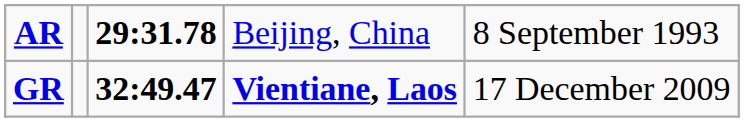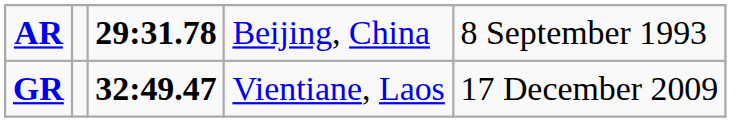(345, 88) bold -> (339, 88) normal
